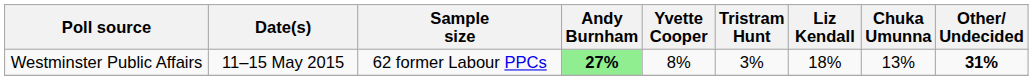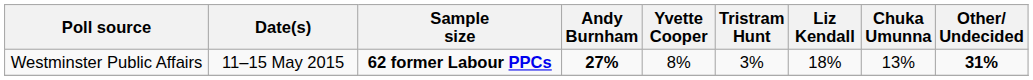(460, 63) normal -> (460, 63) bold
(602, 63) lightgreen background -> (602, 63) no background
